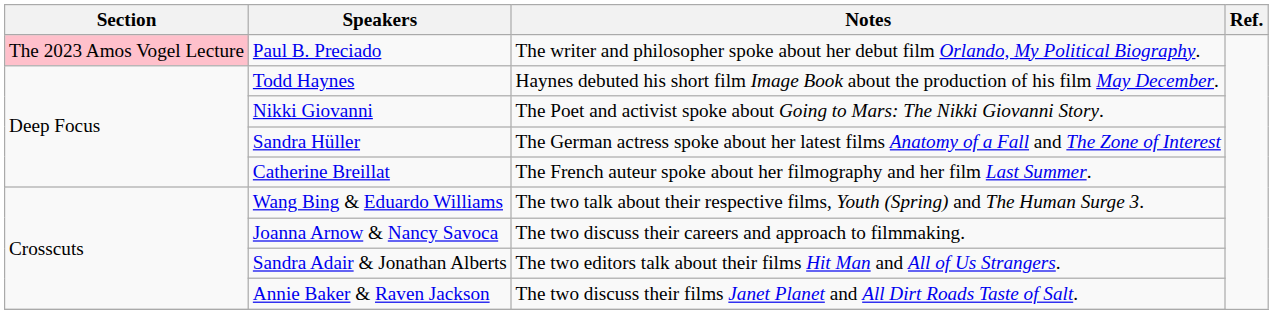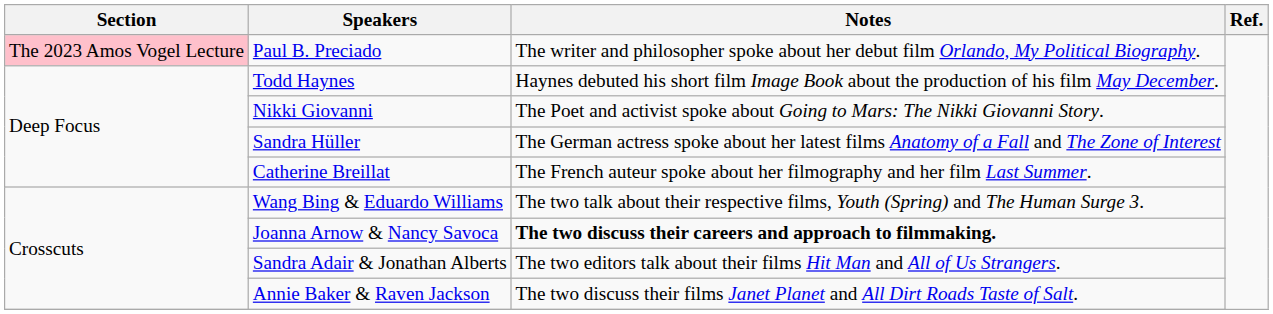(740, 232) normal -> (756, 232) bold
